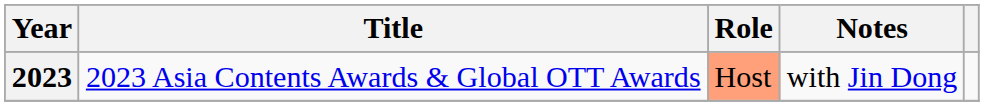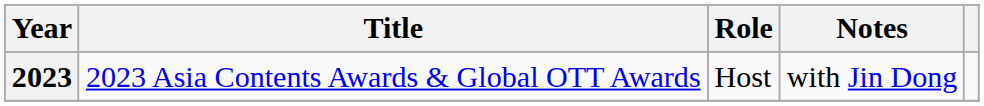(743, 76) lightsalmon background -> (743, 76) no background
